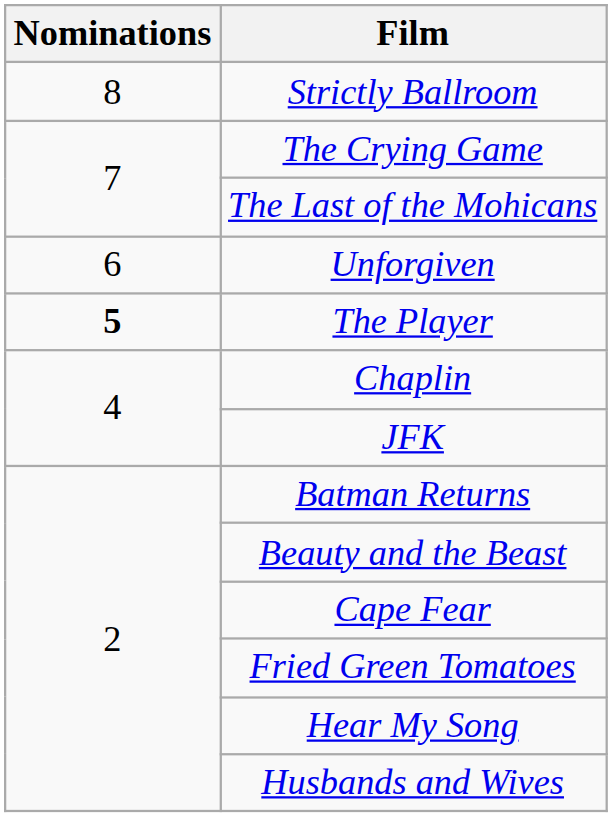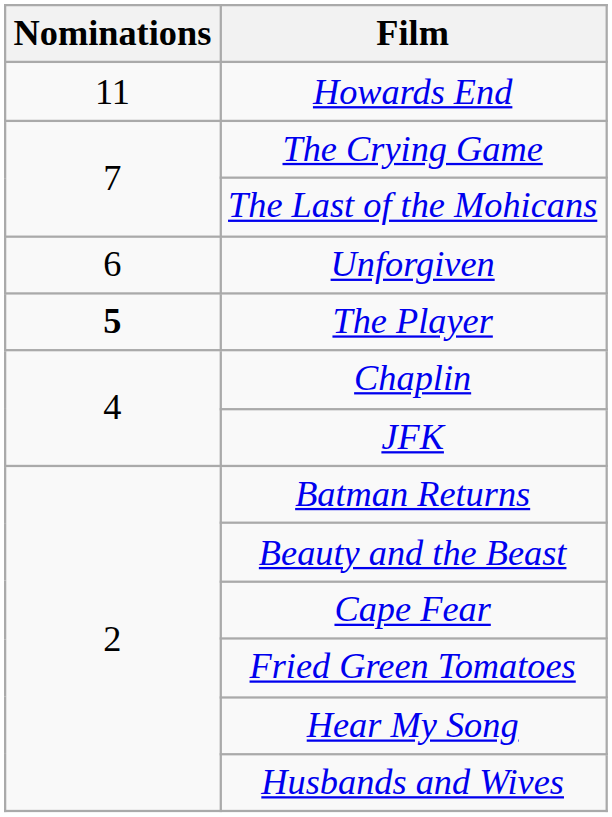+ row: (413, 90)
- row: (413, 90)
